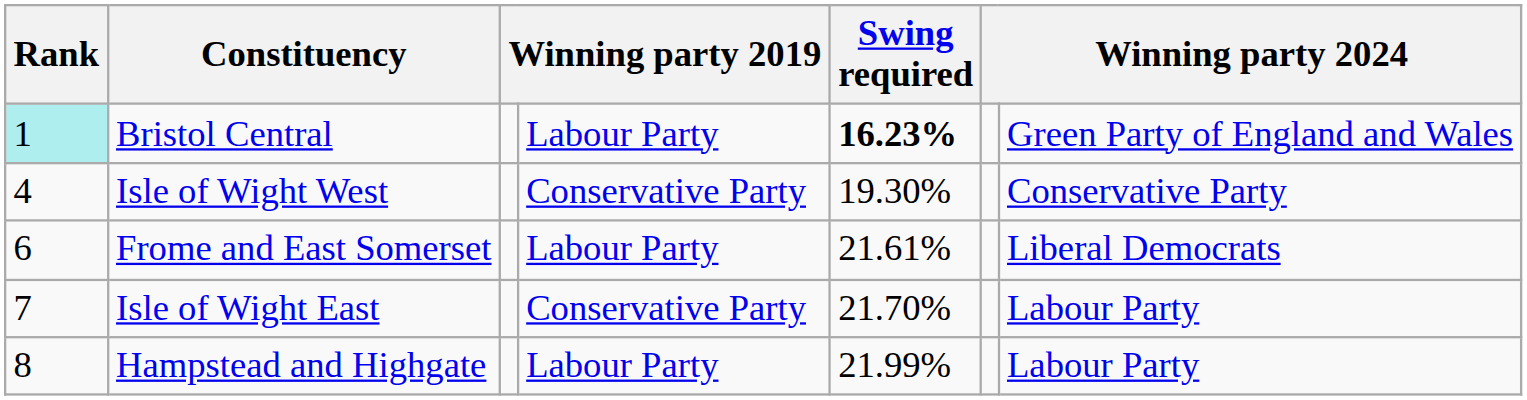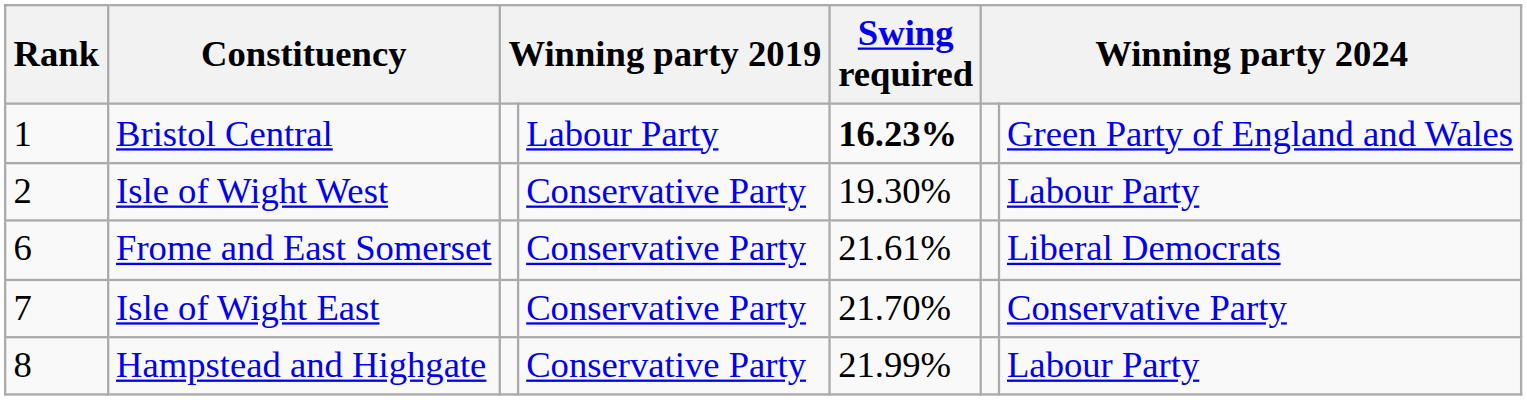(23, 132) paleturquoise background -> (23, 132) no background
(23, 190) 4 -> (23, 190) 2
(1147, 190) Conservative Party -> (1103, 190) Labour Party
(622, 249) Labour Party -> (666, 249) Conservative Party
(1103, 307) Labour Party -> (1147, 307) Conservative Party
(622, 365) Labour Party -> (666, 365) Conservative Party
